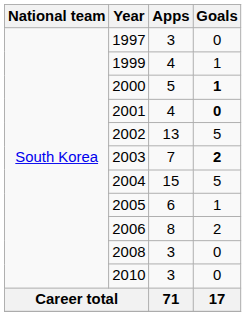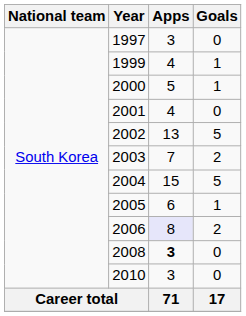(217, 87) bold -> (217, 87) normal
(217, 110) bold -> (217, 110) normal
(217, 157) bold -> (217, 157) normal
(171, 228) no background -> (171, 228) lavender background
(171, 252) normal -> (171, 252) bold
